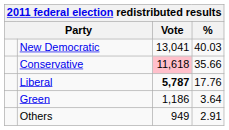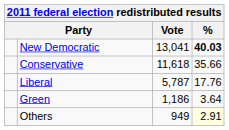(208, 47) normal -> (208, 47) bold
(173, 64) pink background -> (173, 64) no background
(176, 82) bold -> (176, 82) normal
(211, 116) no background -> (211, 116) lightyellow background
